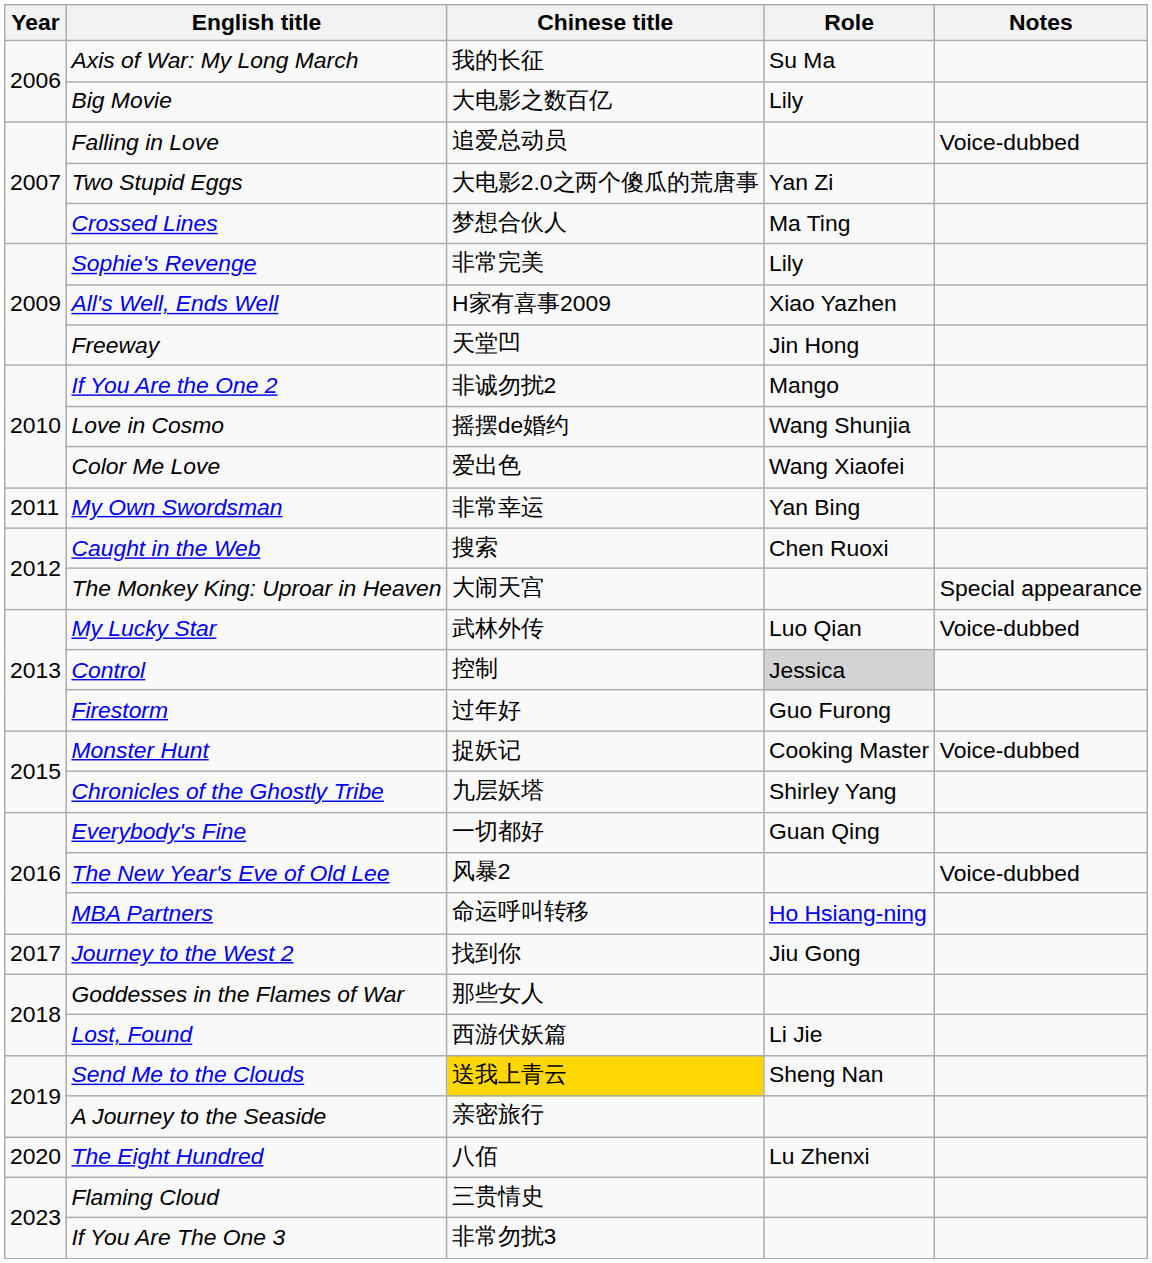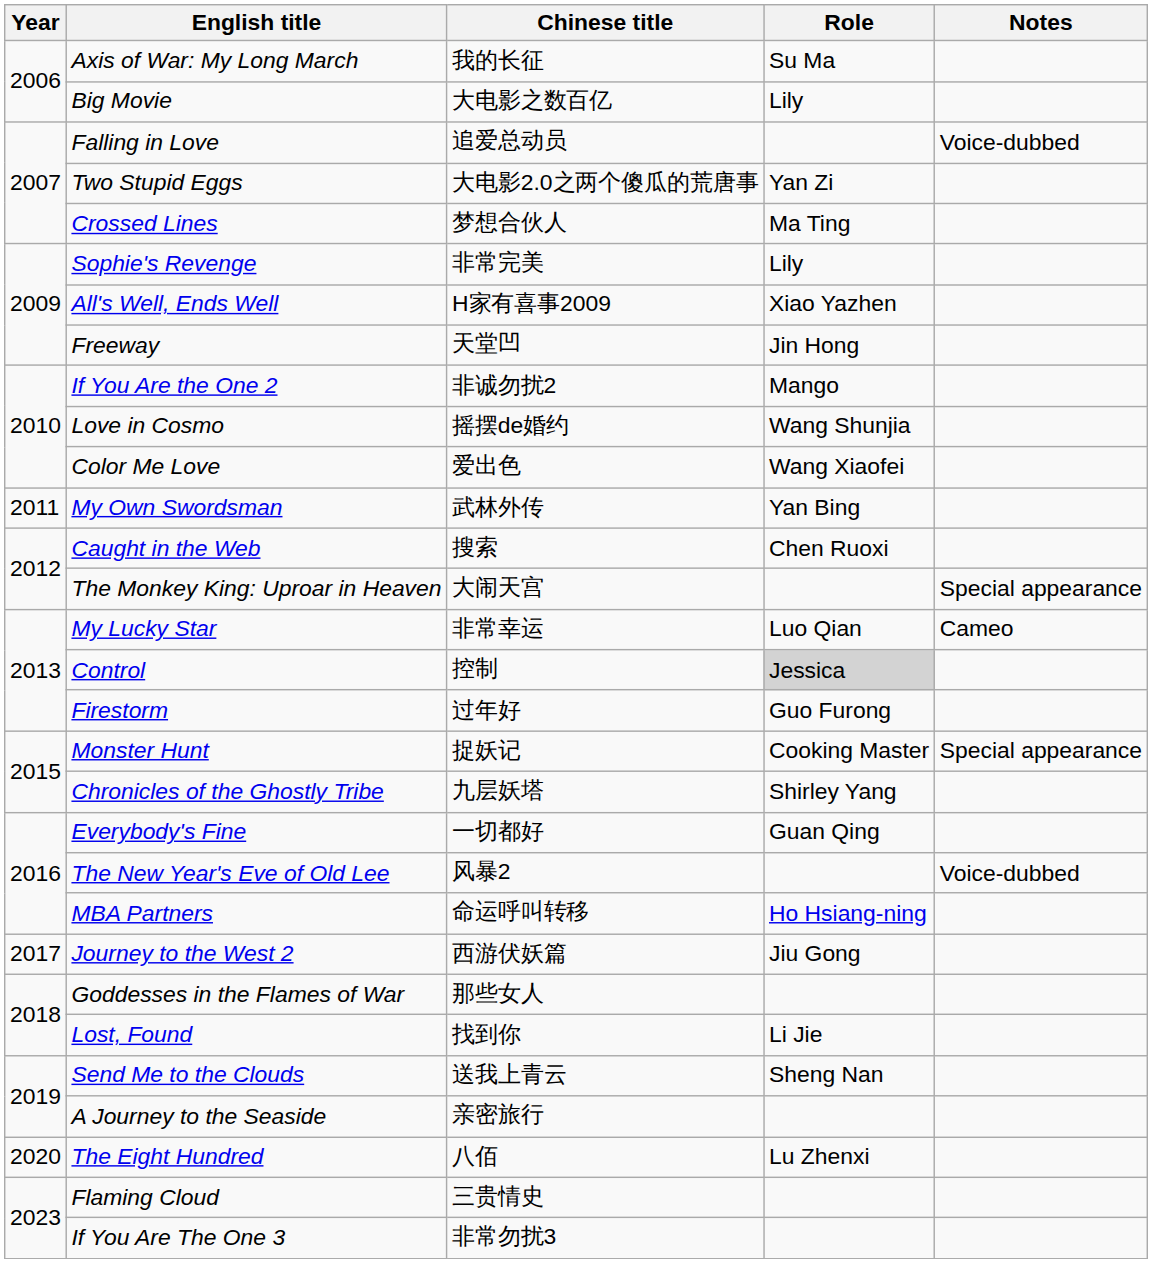(498, 506) 非常幸运 -> (498, 506) 武林外传
(498, 628) 武林外传 -> (498, 628) 非常幸运
(1010, 629) Voice-dubbed -> (977, 629) Cameo
(1010, 750) Voice-dubbed -> (1041, 750) Special appearance
(486, 953) 找到你 -> (509, 953) 西游伏妖篇
(509, 1034) 西游伏妖篇 -> (486, 1034) 找到你
(509, 1074) gold background -> (509, 1074) no background
